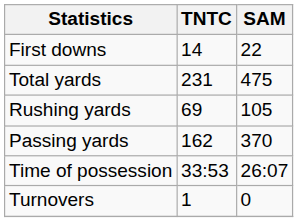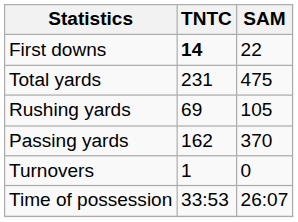(192, 49) normal -> (192, 49) bold
rows swapped: (51, 200) <-> (91, 170)
